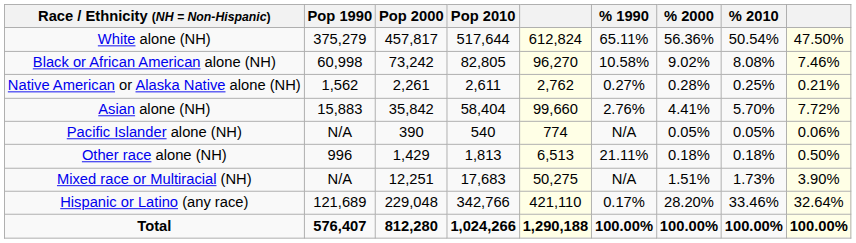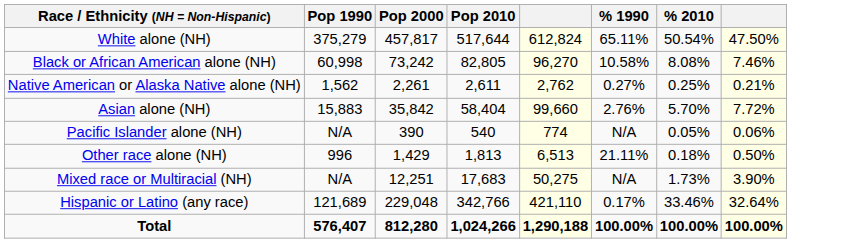- column: (689, 16)
